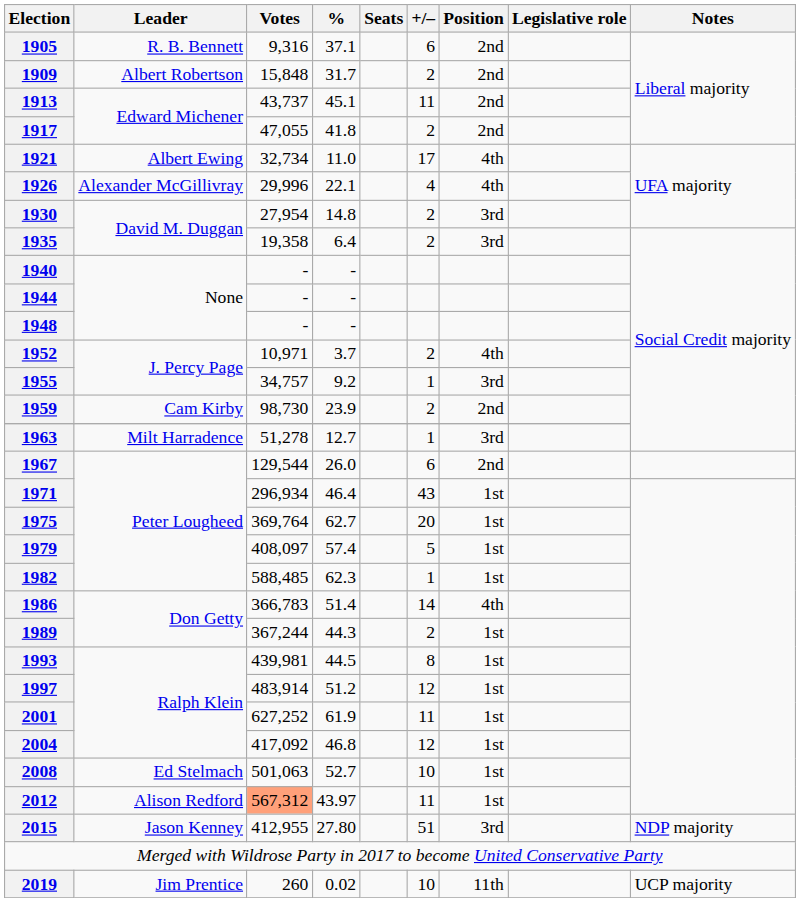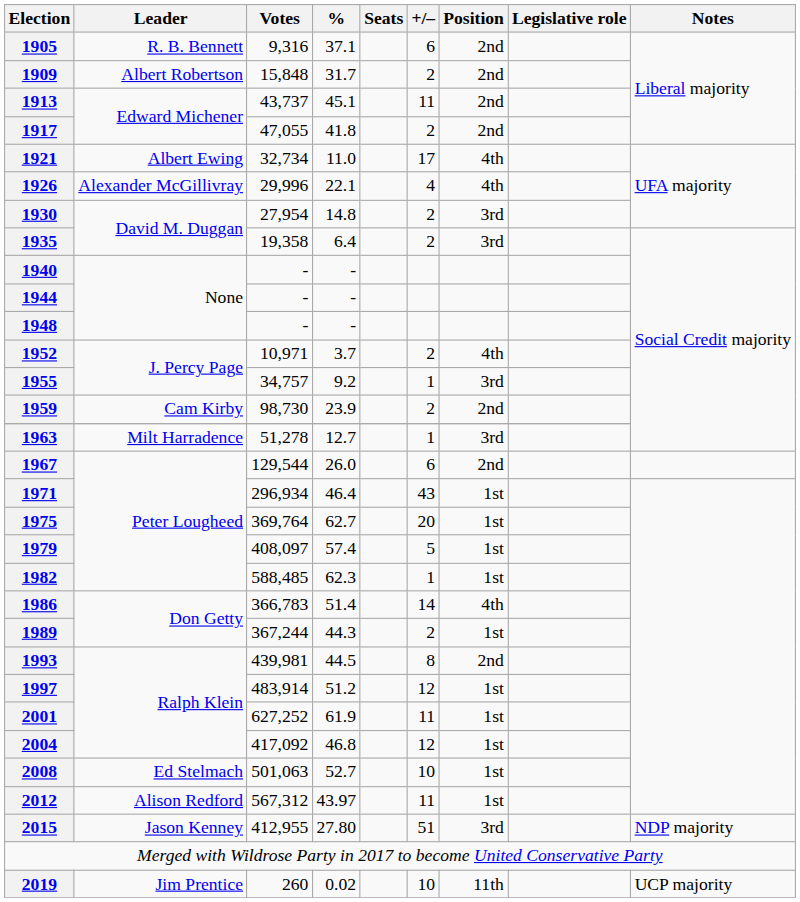(494, 660) 1st -> (491, 660) 2nd
(280, 800) lightsalmon background -> (280, 800) no background
